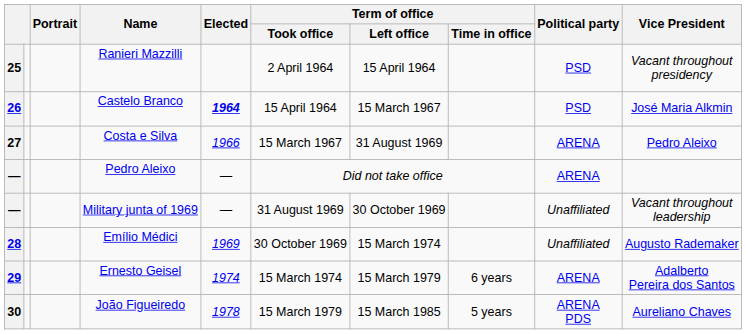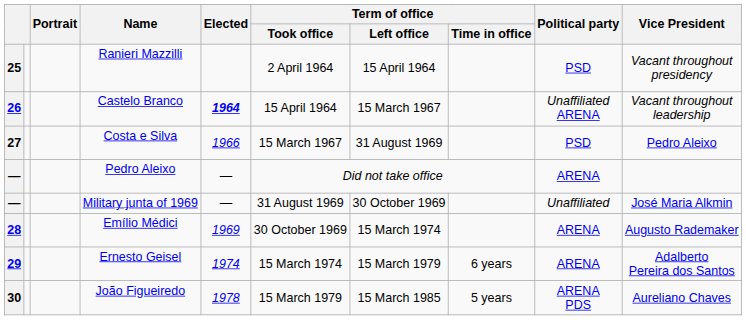(578, 108) PSD -> (578, 108) Unaffiliated ARENA
(682, 108) José Maria Alkmin -> (682, 108) Vacant throughout leadership
(578, 142) ARENA -> (578, 142) PSD
(682, 210) Vacant throughout leadership -> (682, 203) José Maria Alkmin
(578, 244) Unaffiliated -> (578, 230) ARENA
